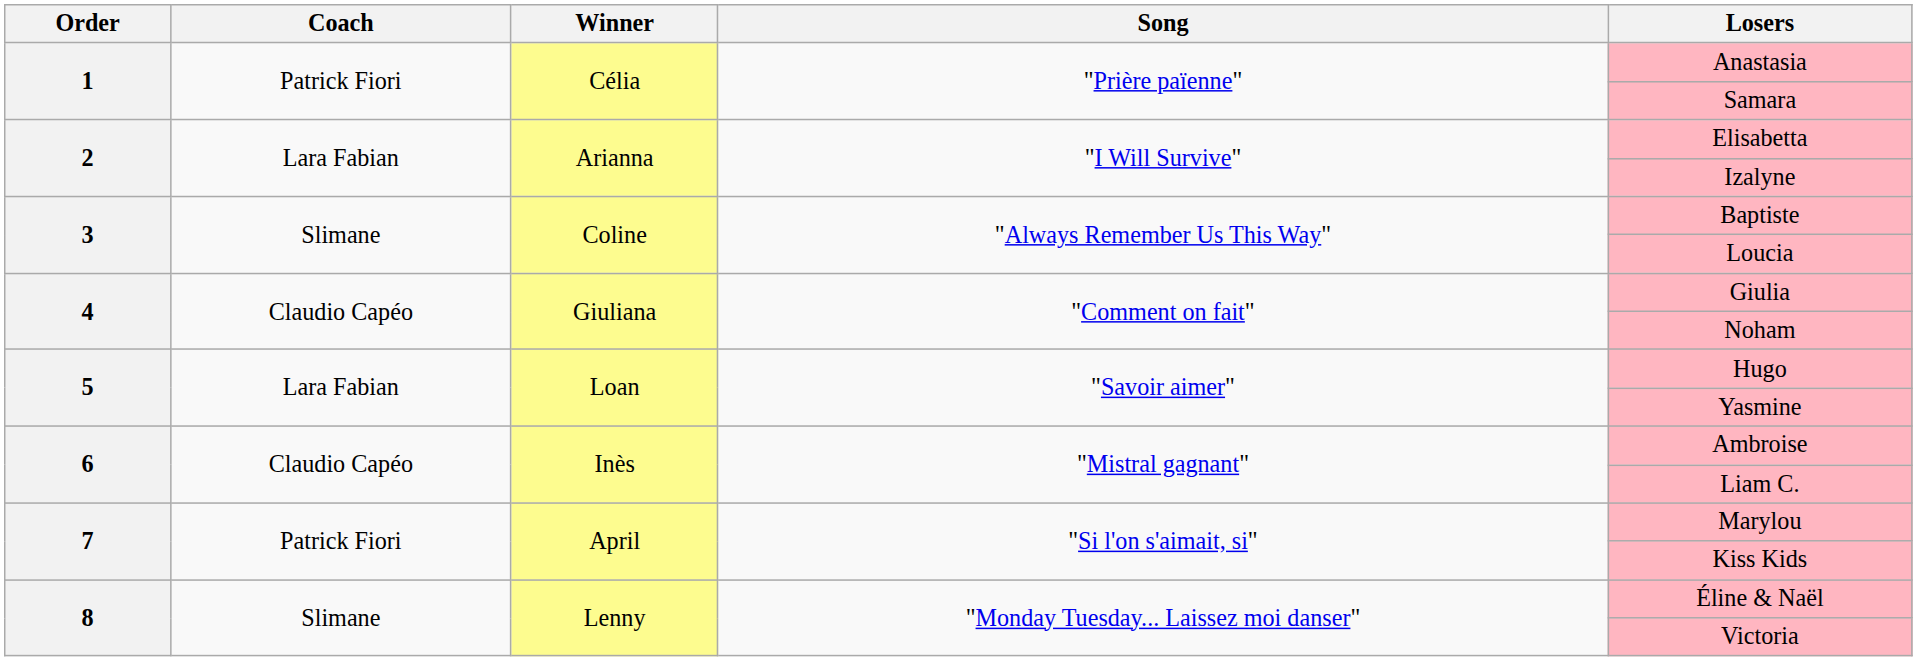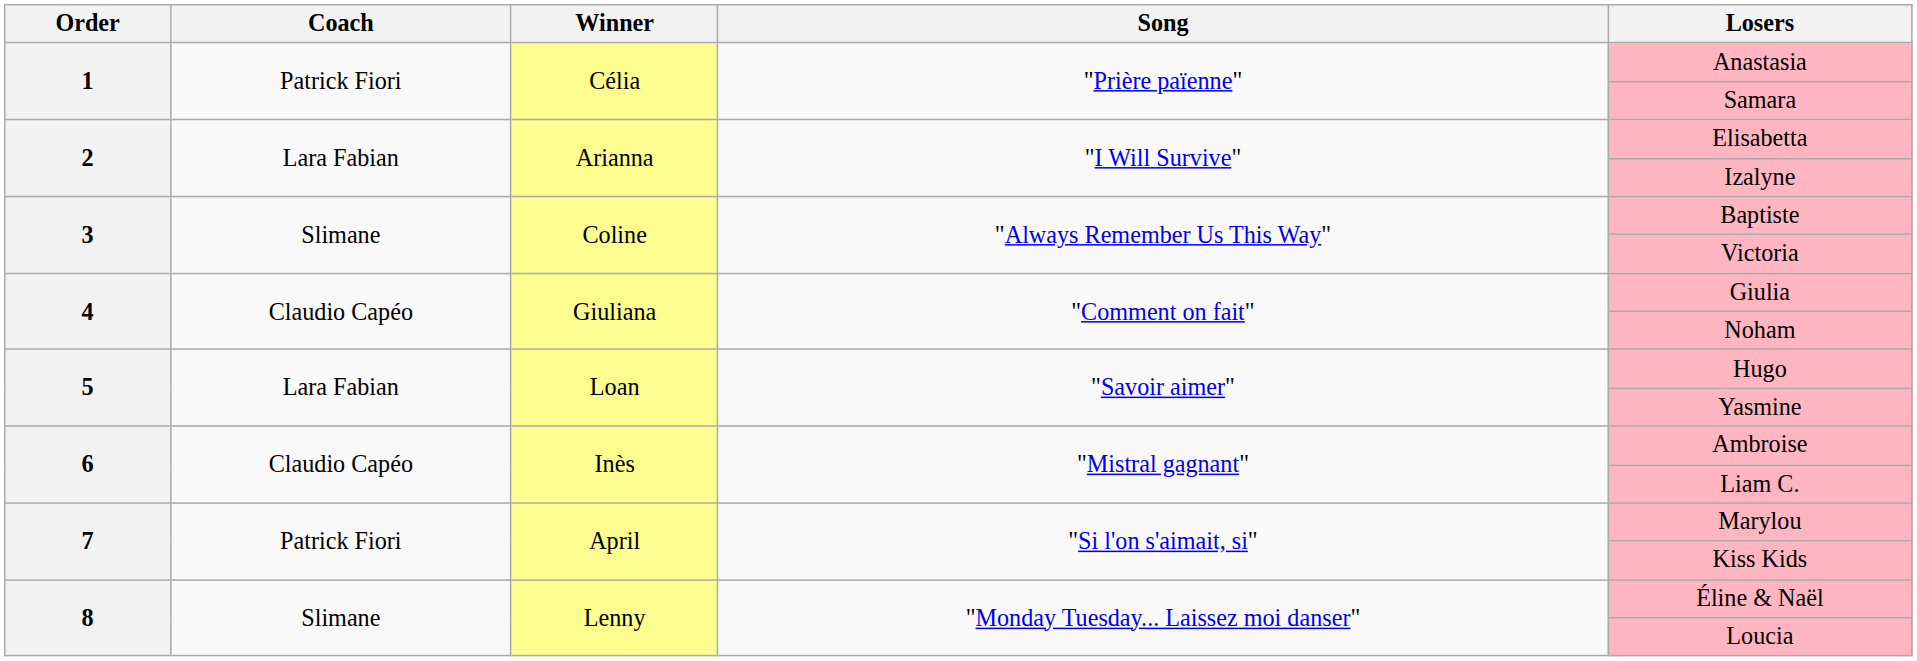(1760, 253) Loucia -> (1760, 253) Victoria
(1760, 636) Victoria -> (1760, 636) Loucia
